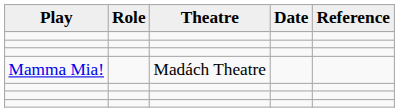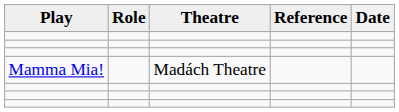columns swapped: (291, 18) <-> (353, 18)
